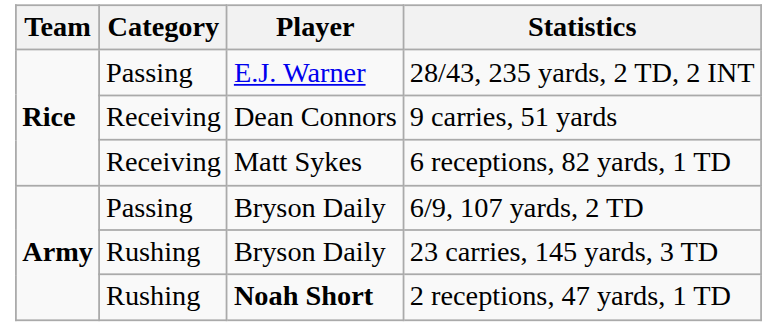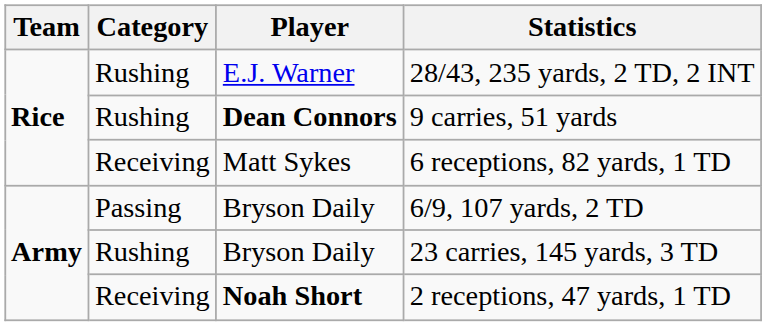(149, 72) Passing -> (142, 72) Rushing
(163, 117) Receiving -> (142, 117) Rushing
(315, 117) normal -> (310, 117) bold
(153, 296) Rushing -> (152, 296) Receiving
